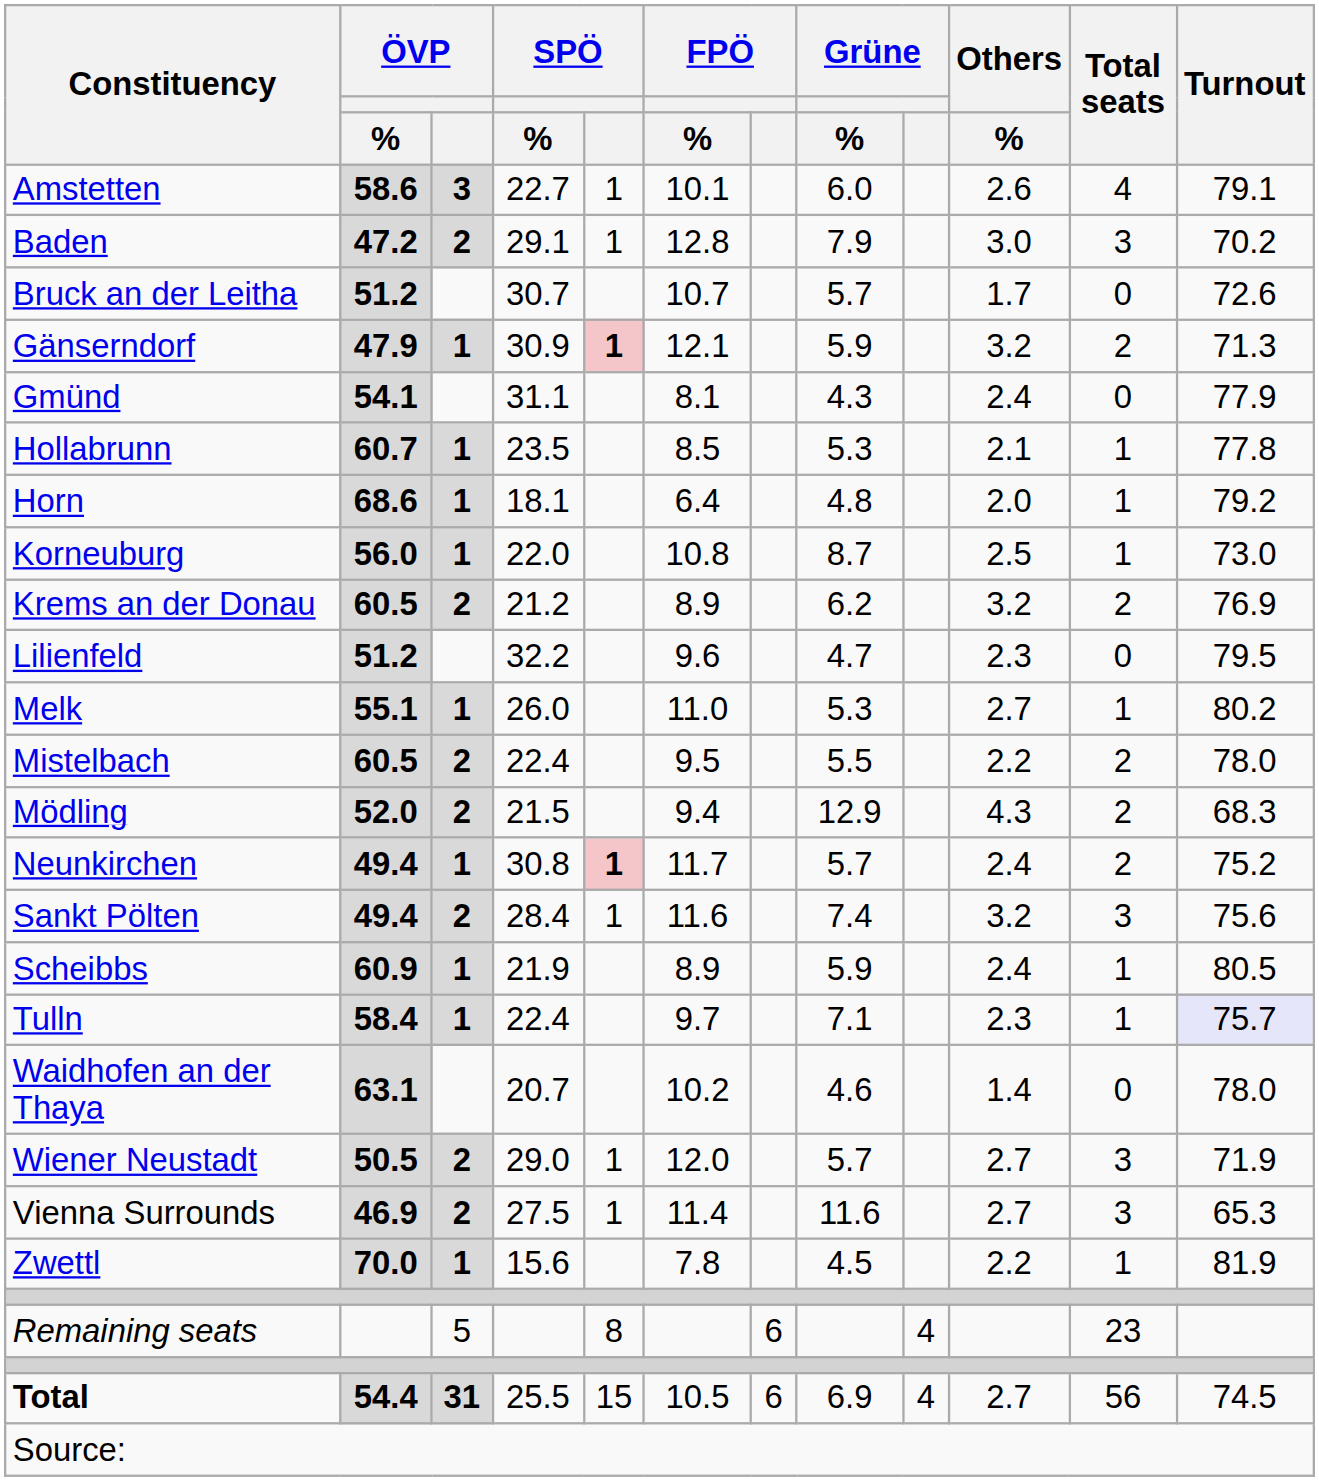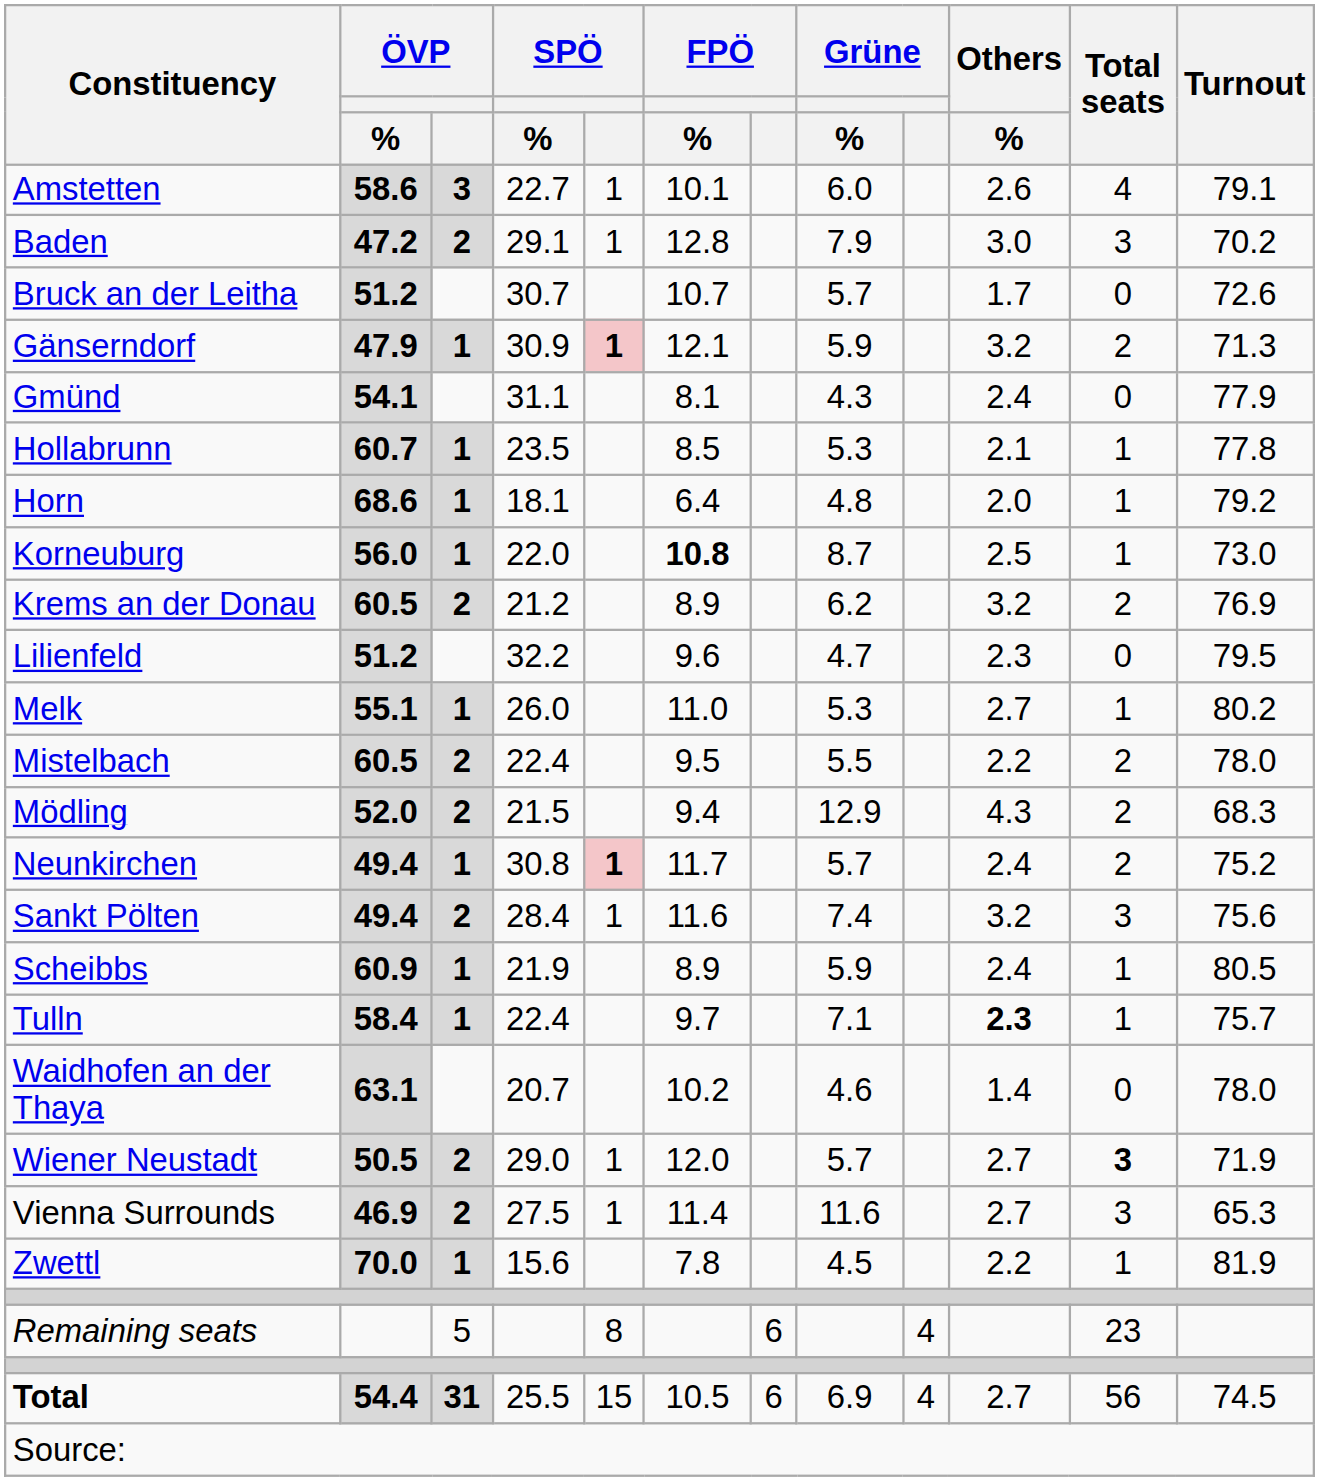(697, 553) normal -> (697, 553) bold
(1009, 1020) normal -> (1009, 1020) bold
(1245, 1020) lavender background -> (1245, 1020) no background
(1123, 1160) normal -> (1123, 1160) bold
